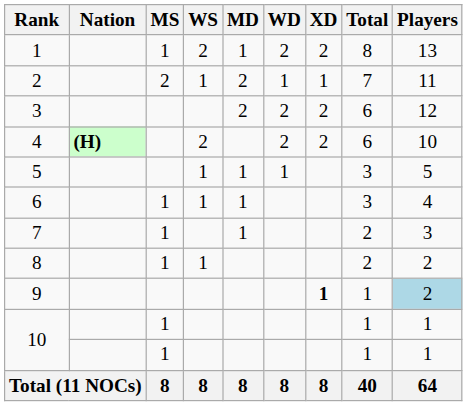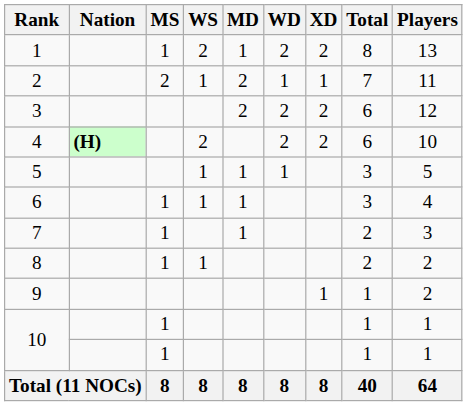(324, 293) bold -> (324, 293) normal
(427, 293) lightblue background -> (427, 293) no background
